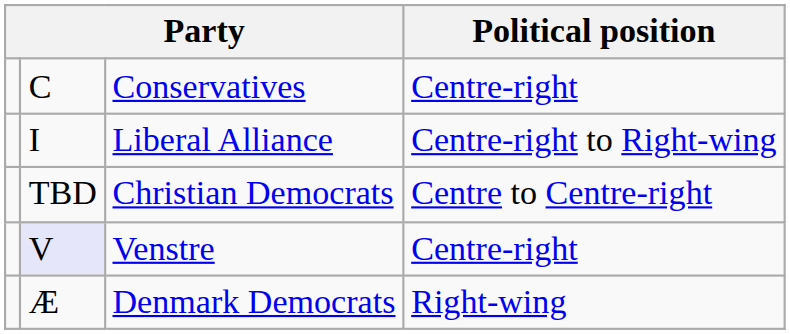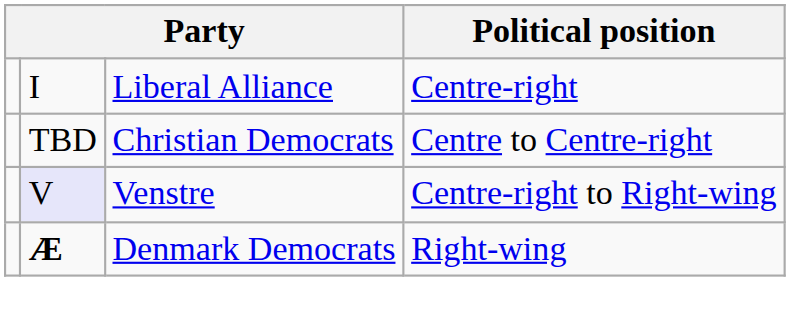- row: (209, 85)
(594, 139) Centre-right to Right-wing -> (494, 85) Centre-right
(494, 247) Centre-right -> (594, 193) Centre-right to Right-wing
(44, 301) normal -> (46, 247) bold
